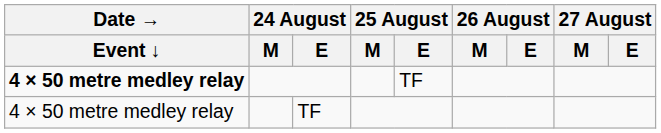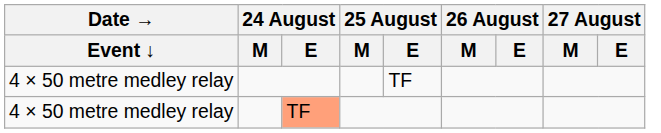(127, 81) bold -> (121, 81) normal
(309, 111) no background -> (298, 111) lightsalmon background
